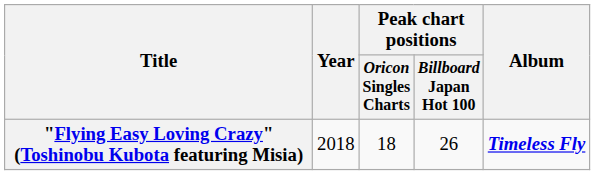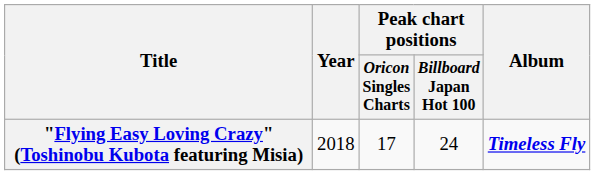(386, 144) 18 -> (386, 144) 17
(449, 144) 26 -> (449, 144) 24
